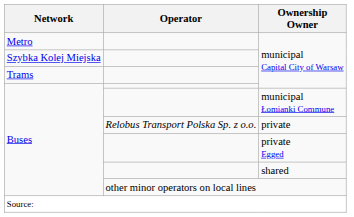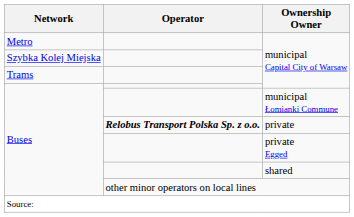(181, 125) normal -> (183, 125) bold
